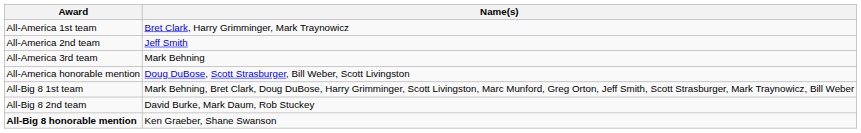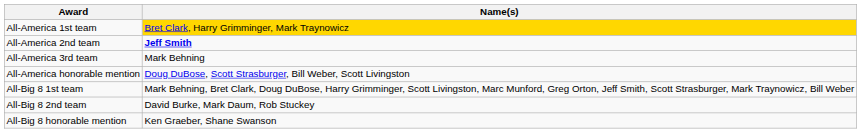(247, 27) no background -> (247, 27) gold background
(166, 43) normal -> (168, 43) bold
(72, 120) bold -> (67, 120) normal
